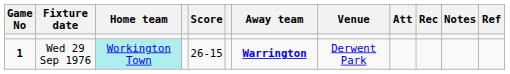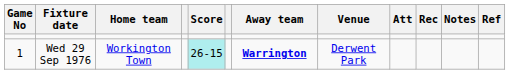(20, 54) bold -> (20, 54) normal
(139, 54) paleturquoise background -> (139, 54) no background
(207, 54) no background -> (207, 54) paleturquoise background
